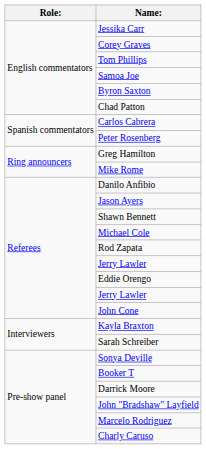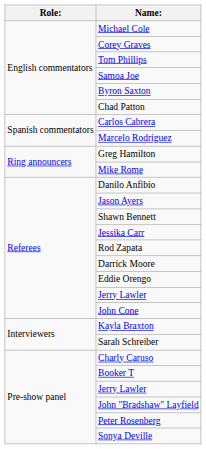(121, 28) Jessika Carr -> (124, 28) Michael Cole
(129, 138) Peter Rosenberg -> (135, 138) Marcelo Rodriguez
(124, 232) Michael Cole -> (121, 232) Jessika Carr
(122, 263) Jerry Lawler -> (126, 263) Darrick Moore
(125, 357) Sonya Deville -> (126, 357) Charly Caruso
(126, 389) Darrick Moore -> (122, 389) Jerry Lawler
(135, 420) Marcelo Rodriguez -> (129, 420) Peter Rosenberg
(126, 436) Charly Caruso -> (125, 436) Sonya Deville
